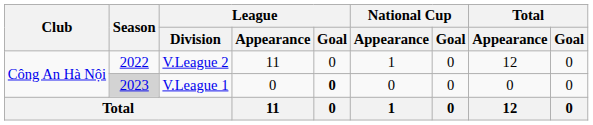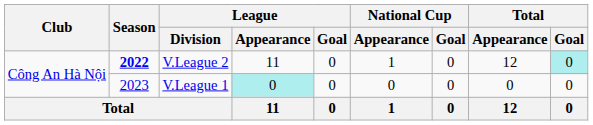(134, 62) normal -> (134, 62) bold
(569, 62) no background -> (569, 62) paleturquoise background
(134, 85) lightgrey background -> (134, 85) no background
(273, 85) no background -> (273, 85) paleturquoise background
(332, 85) bold -> (332, 85) normal
